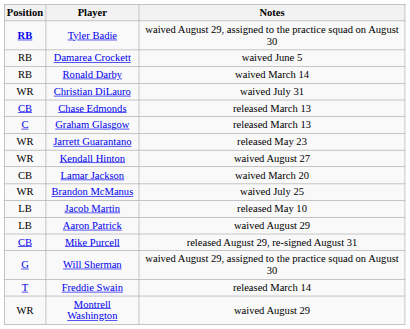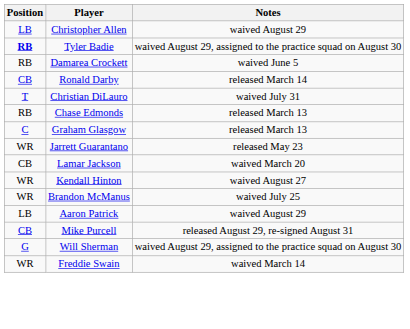+ row: (89, 29)
(25, 74) RB -> (25, 79) CB
(272, 74) waived March 14 -> (268, 79) released March 14
(25, 91) WR -> (25, 96) T
(25, 108) CB -> (25, 113) RB
rows swapped: (92, 158) <-> (92, 175)
- row: (92, 208)
(25, 287) T -> (25, 264) WR
(272, 287) released March 14 -> (268, 264) waived March 14
- row: (92, 310)
